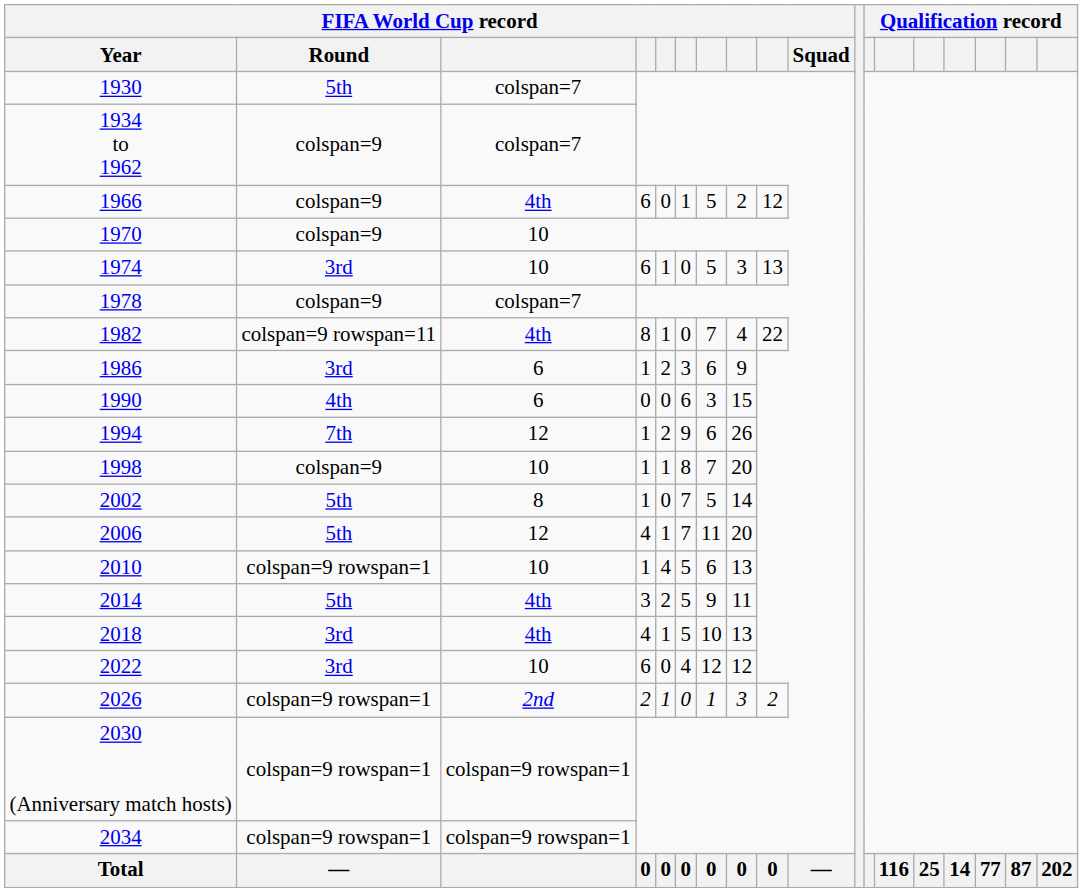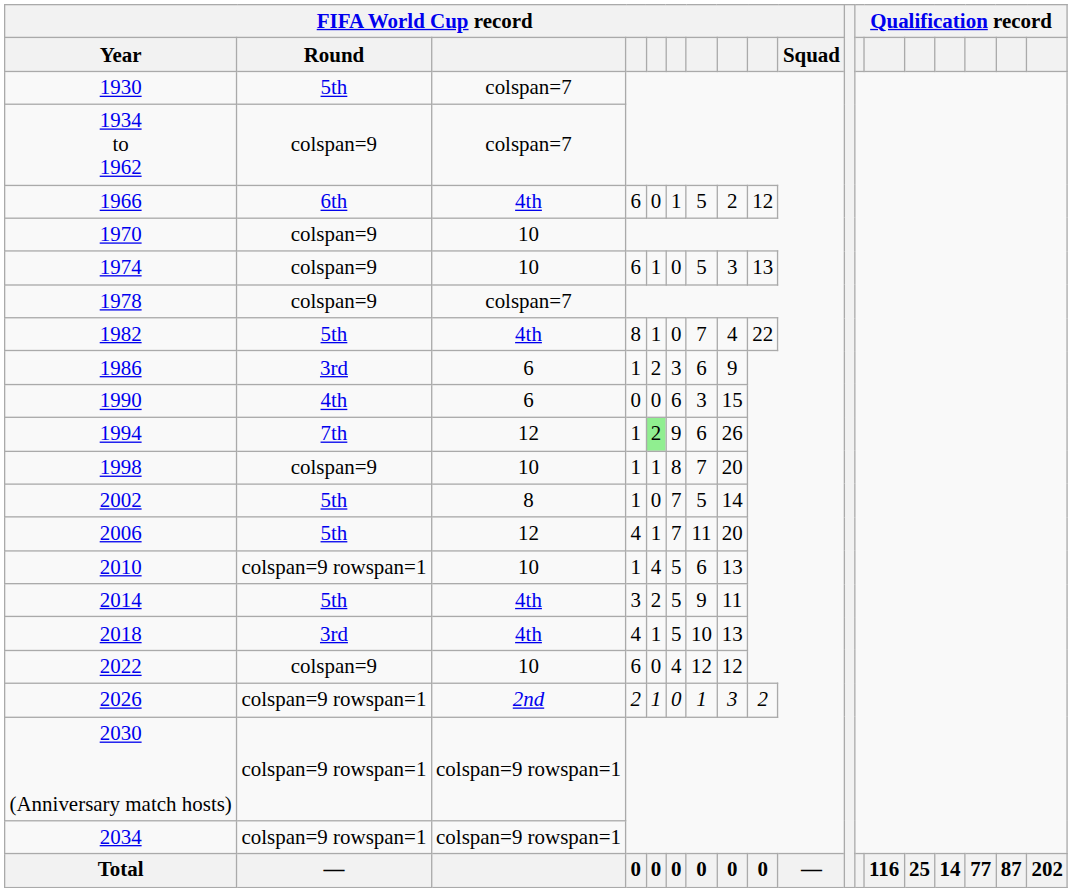(339, 201) colspan=9 -> (334, 201) 6th
(339, 267) 3rd -> (334, 267) colspan=9
(339, 334) colspan=9 rowspan=11 -> (334, 334) 5th
(666, 433) no background -> (656, 433) lightgreen background
(339, 666) 3rd -> (334, 666) colspan=9
